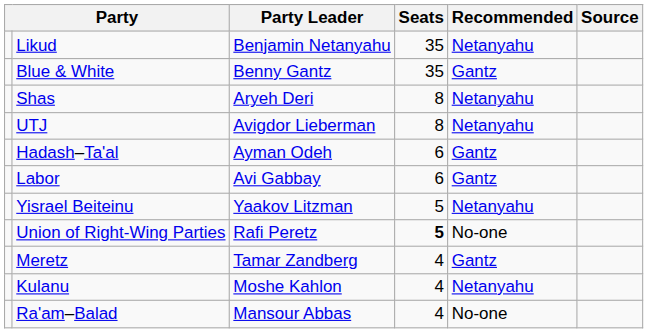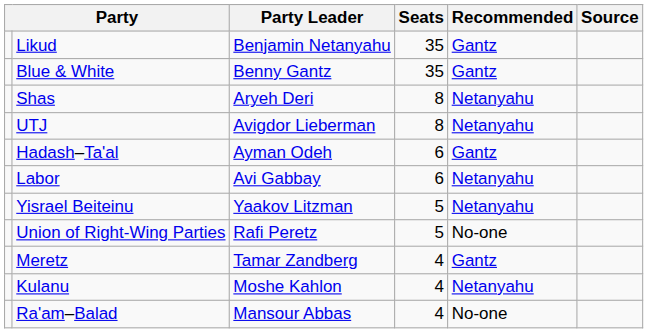(493, 44) Netanyahu -> (474, 44) Gantz
(474, 179) Gantz -> (493, 179) Netanyahu
(439, 233) bold -> (439, 233) normal
